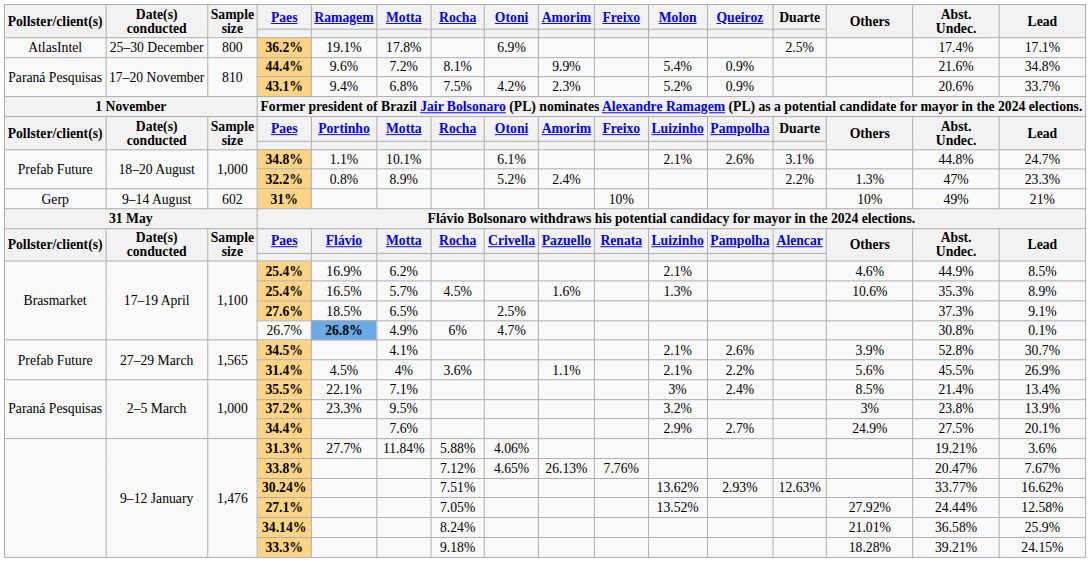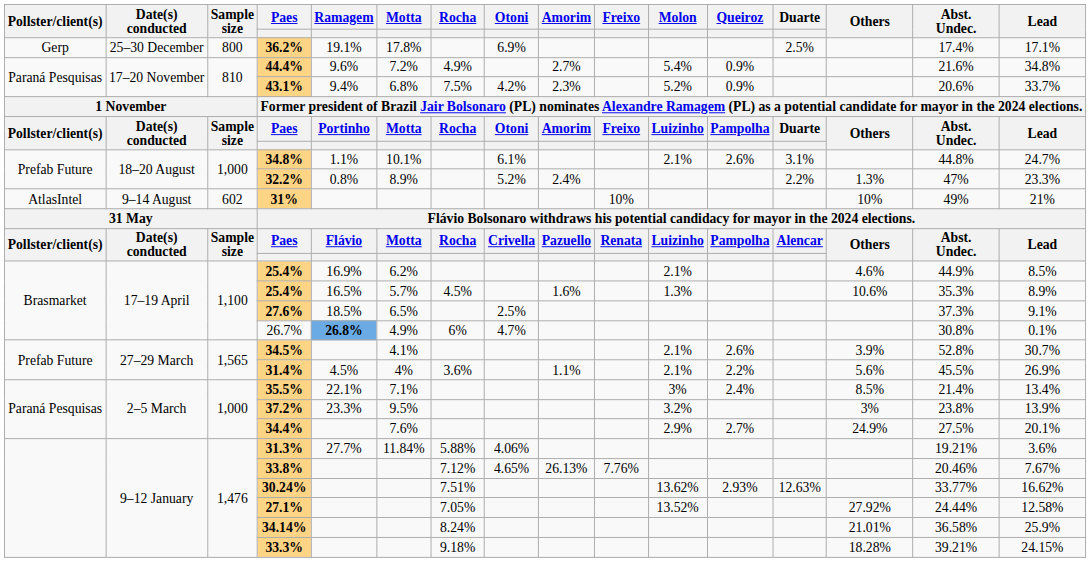(55, 48) AtlasIntel -> (55, 48) Gerp
(458, 67) 8.1% -> (458, 67) 4.9%
(566, 67) 9.9% -> (566, 67) 2.7%
(55, 199) Gerp -> (55, 199) AtlasIntel
(956, 469) 20.47% -> (956, 469) 20.46%
